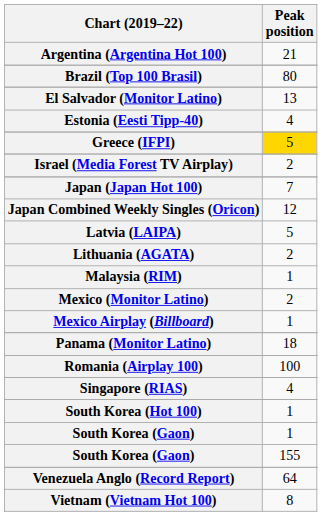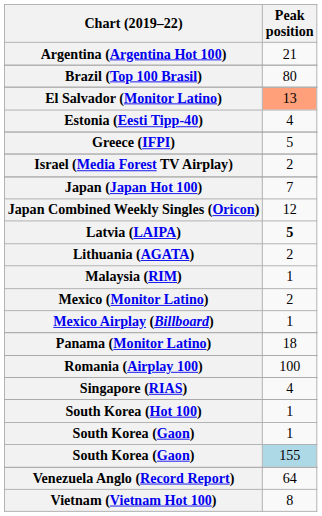(290, 98) no background -> (290, 98) lightsalmon background
(290, 143) gold background -> (290, 143) no background
(290, 232) normal -> (290, 232) bold
(290, 455) no background -> (290, 455) lightblue background
